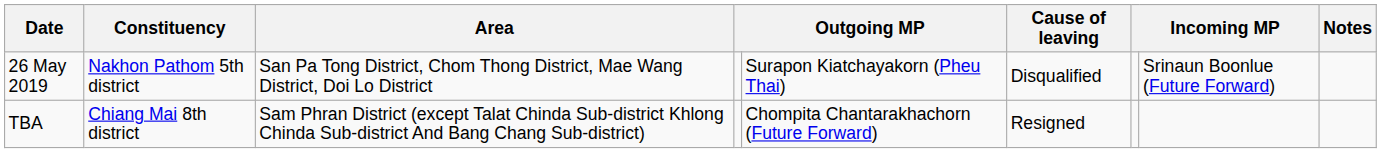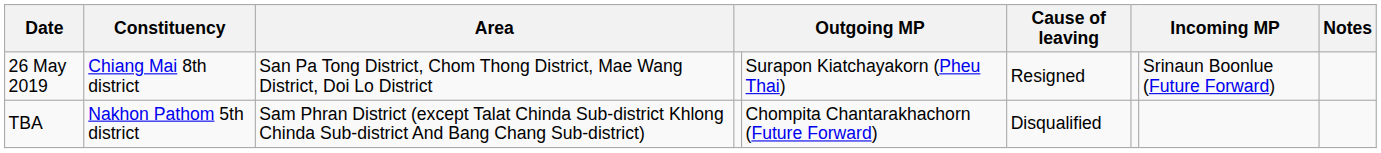(166, 76) Nakhon Pathom 5th district -> (147, 76) Chiang Mai 8th district
(1056, 76) Disqualified -> (1048, 76) Resigned
(147, 123) Chiang Mai 8th district -> (166, 123) Nakhon Pathom 5th district
(1048, 123) Resigned -> (1056, 123) Disqualified
